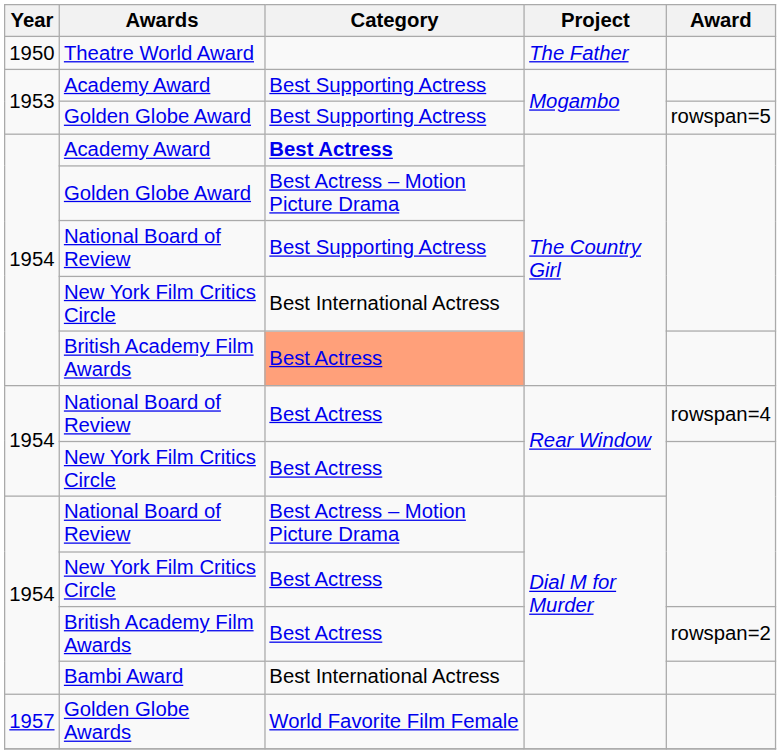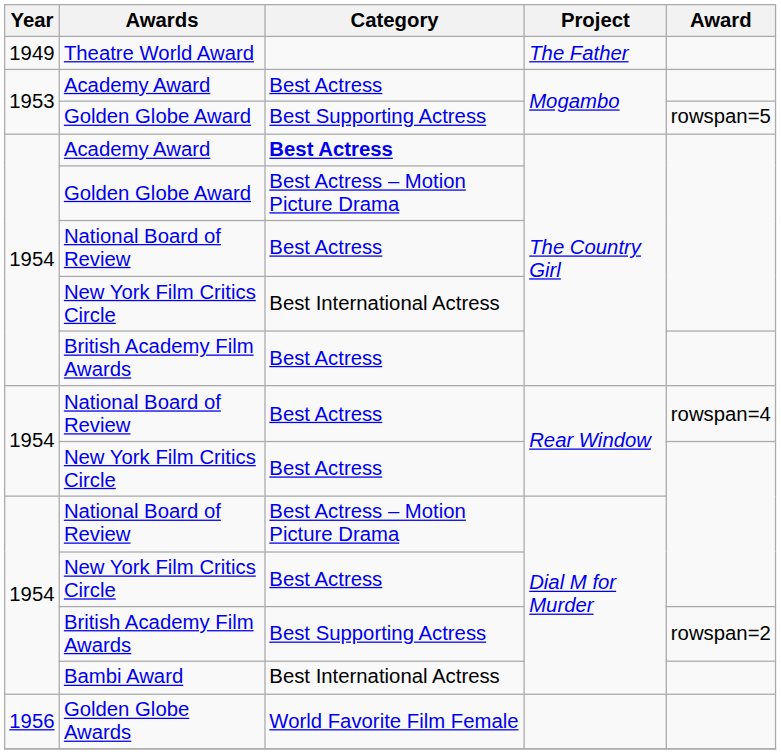(32, 52) 1950 -> (32, 52) 1949
(378, 85) Best Supporting Actress -> (326, 85) Best Actress
(378, 248) Best Supporting Actress -> (326, 248) Best Actress
(326, 358) lightsalmon background -> (326, 358) no background
(326, 633) Best Actress -> (378, 633) Best Supporting Actress
(32, 721) 1957 -> (32, 721) 1956
